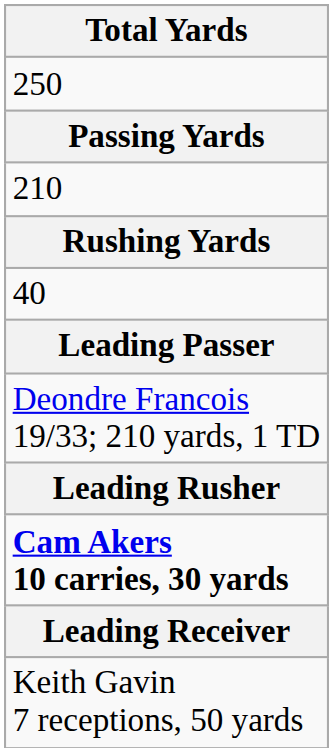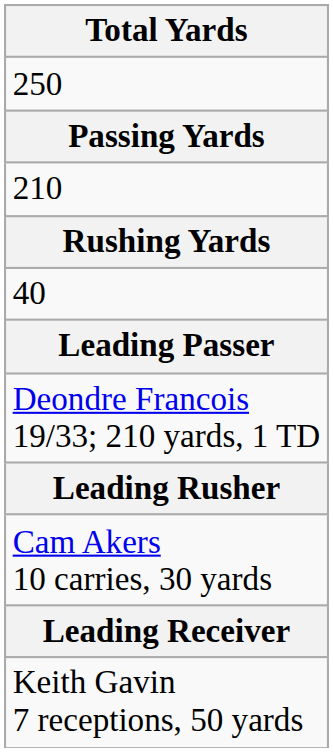(151, 559) bold -> (142, 559) normal
